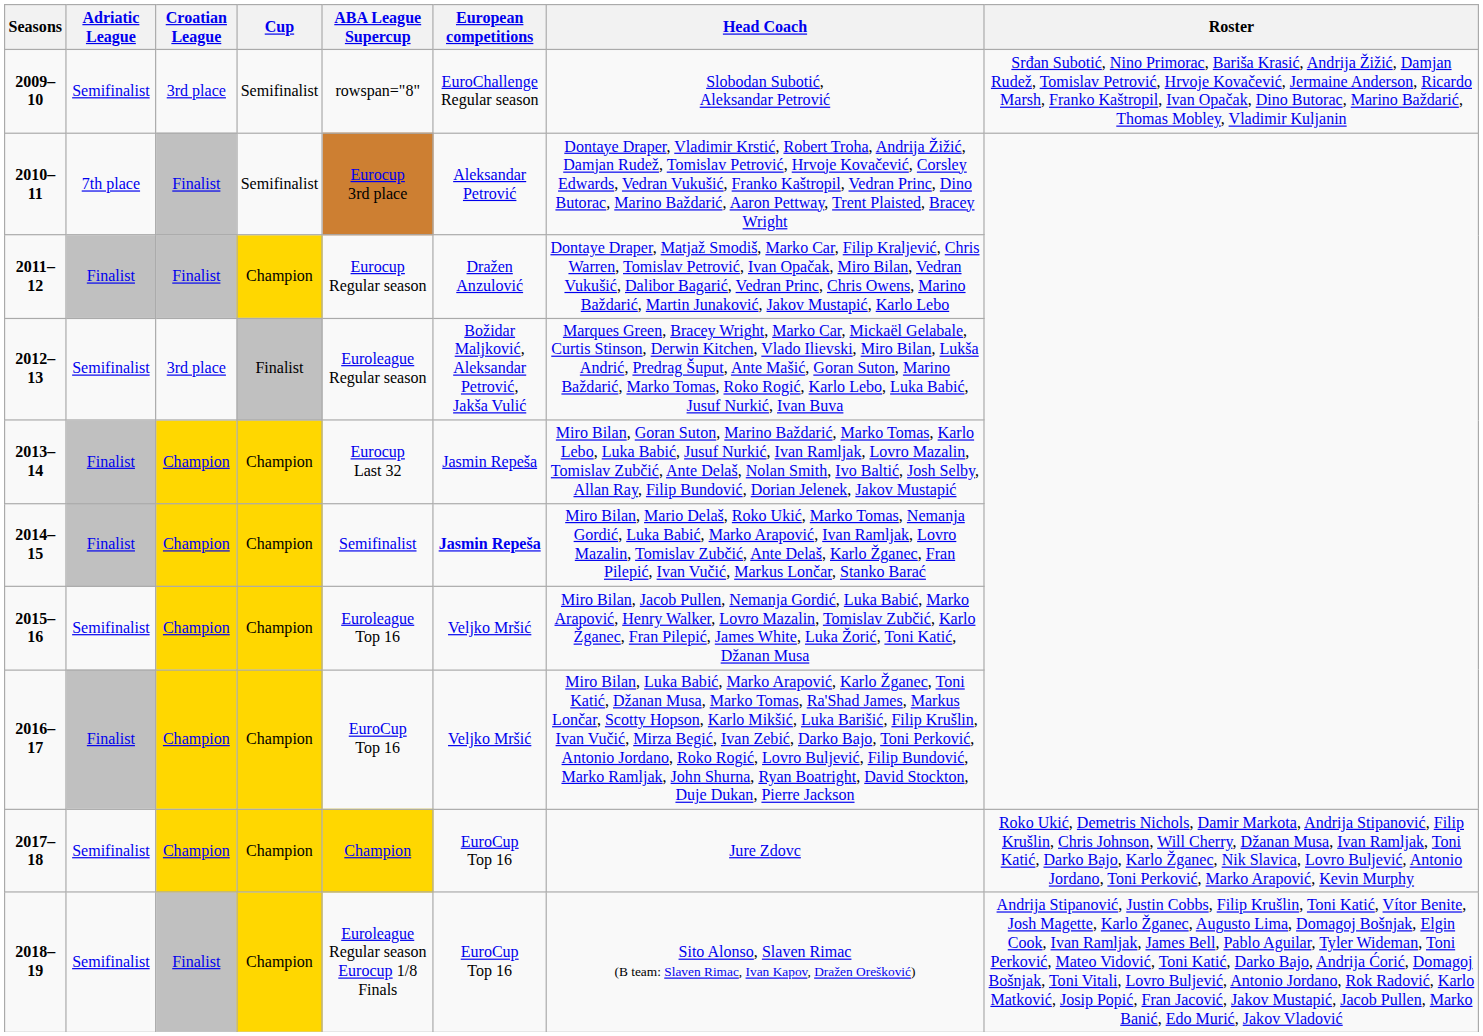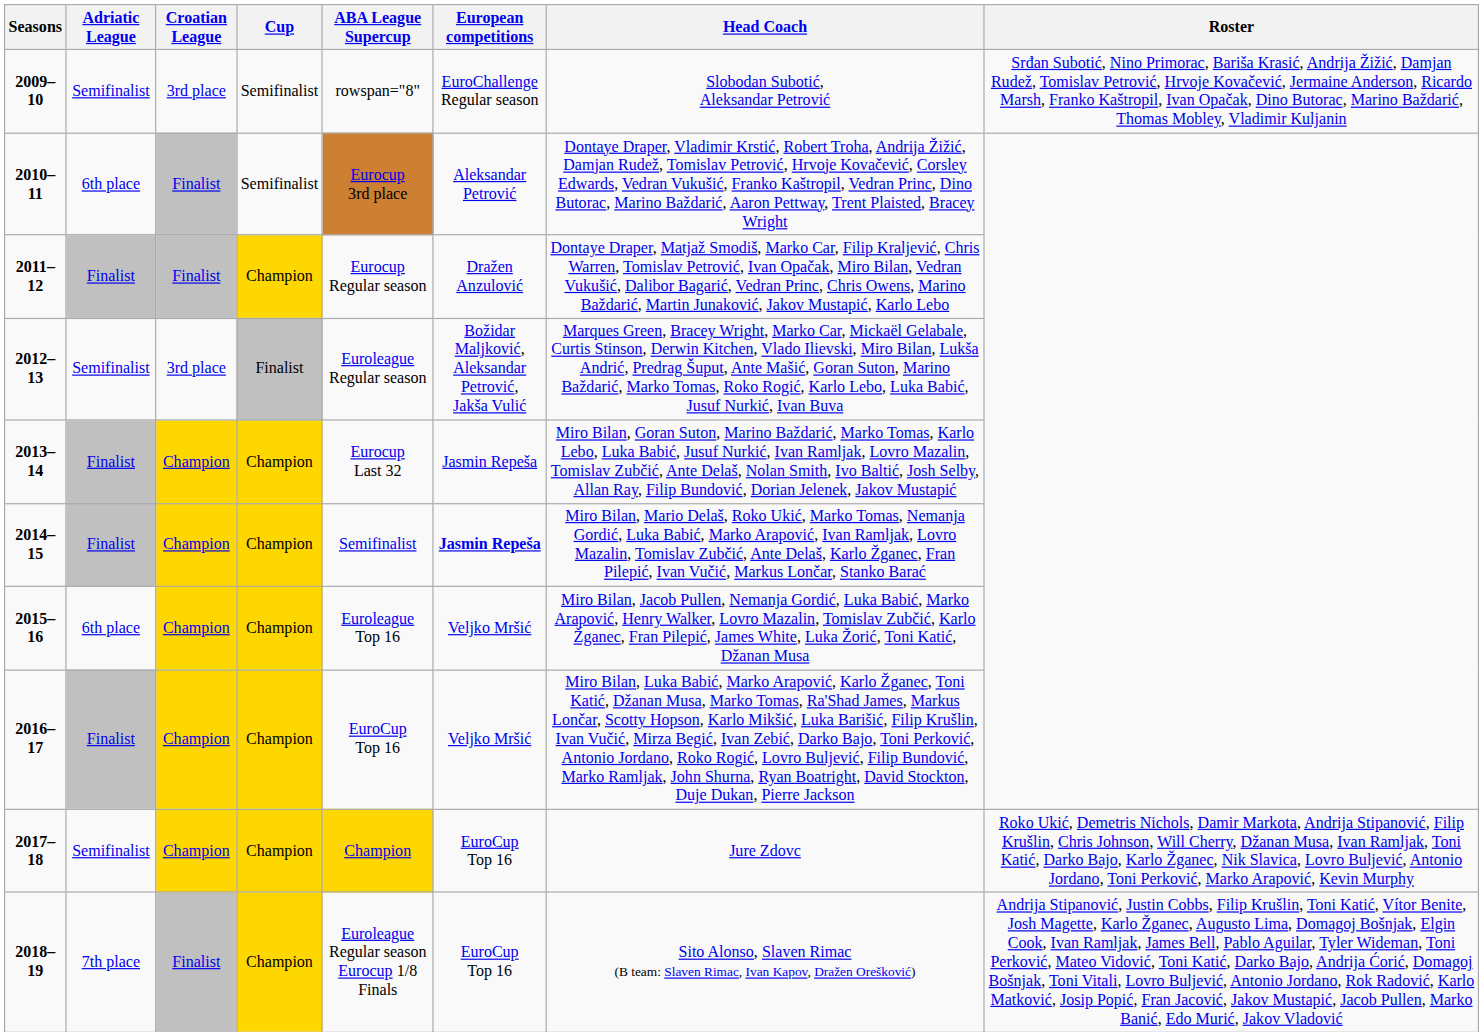(111, 183) 7th place -> (111, 183) 6th place
(111, 627) Semifinalist -> (111, 627) 6th place
(111, 961) Semifinalist -> (111, 961) 7th place
